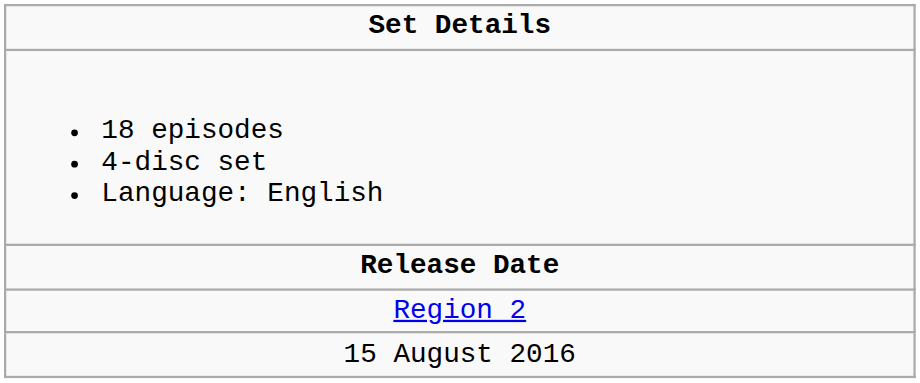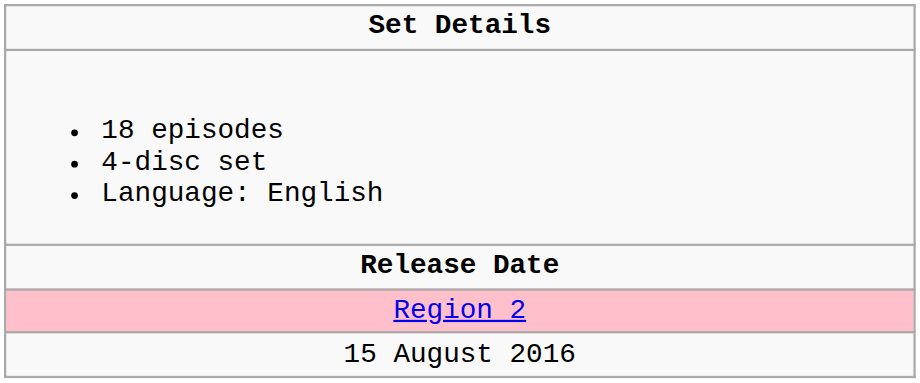(460, 311) no background -> (460, 311) pink background
